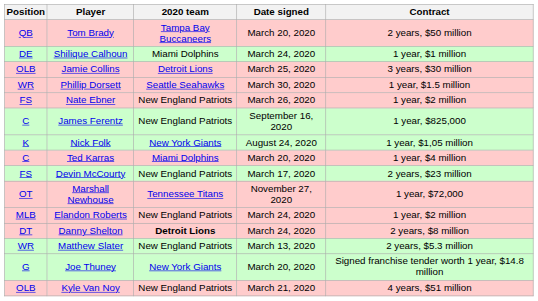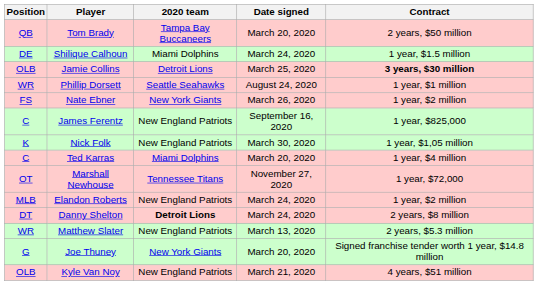(430, 54) 1 year, $1 million -> (430, 54) 1 year, $1.5 million
(430, 69) normal -> (430, 69) bold
(281, 85) March 30, 2020 -> (281, 85) August 24, 2020
(430, 85) 1 year, $1.5 million -> (430, 85) 1 year, $1 million
(185, 100) New England Patriots -> (185, 100) New York Giants
(185, 142) New York Giants -> (185, 142) New England Patriots
(281, 142) August 24, 2020 -> (281, 142) March 30, 2020
- row: (91, 173)
